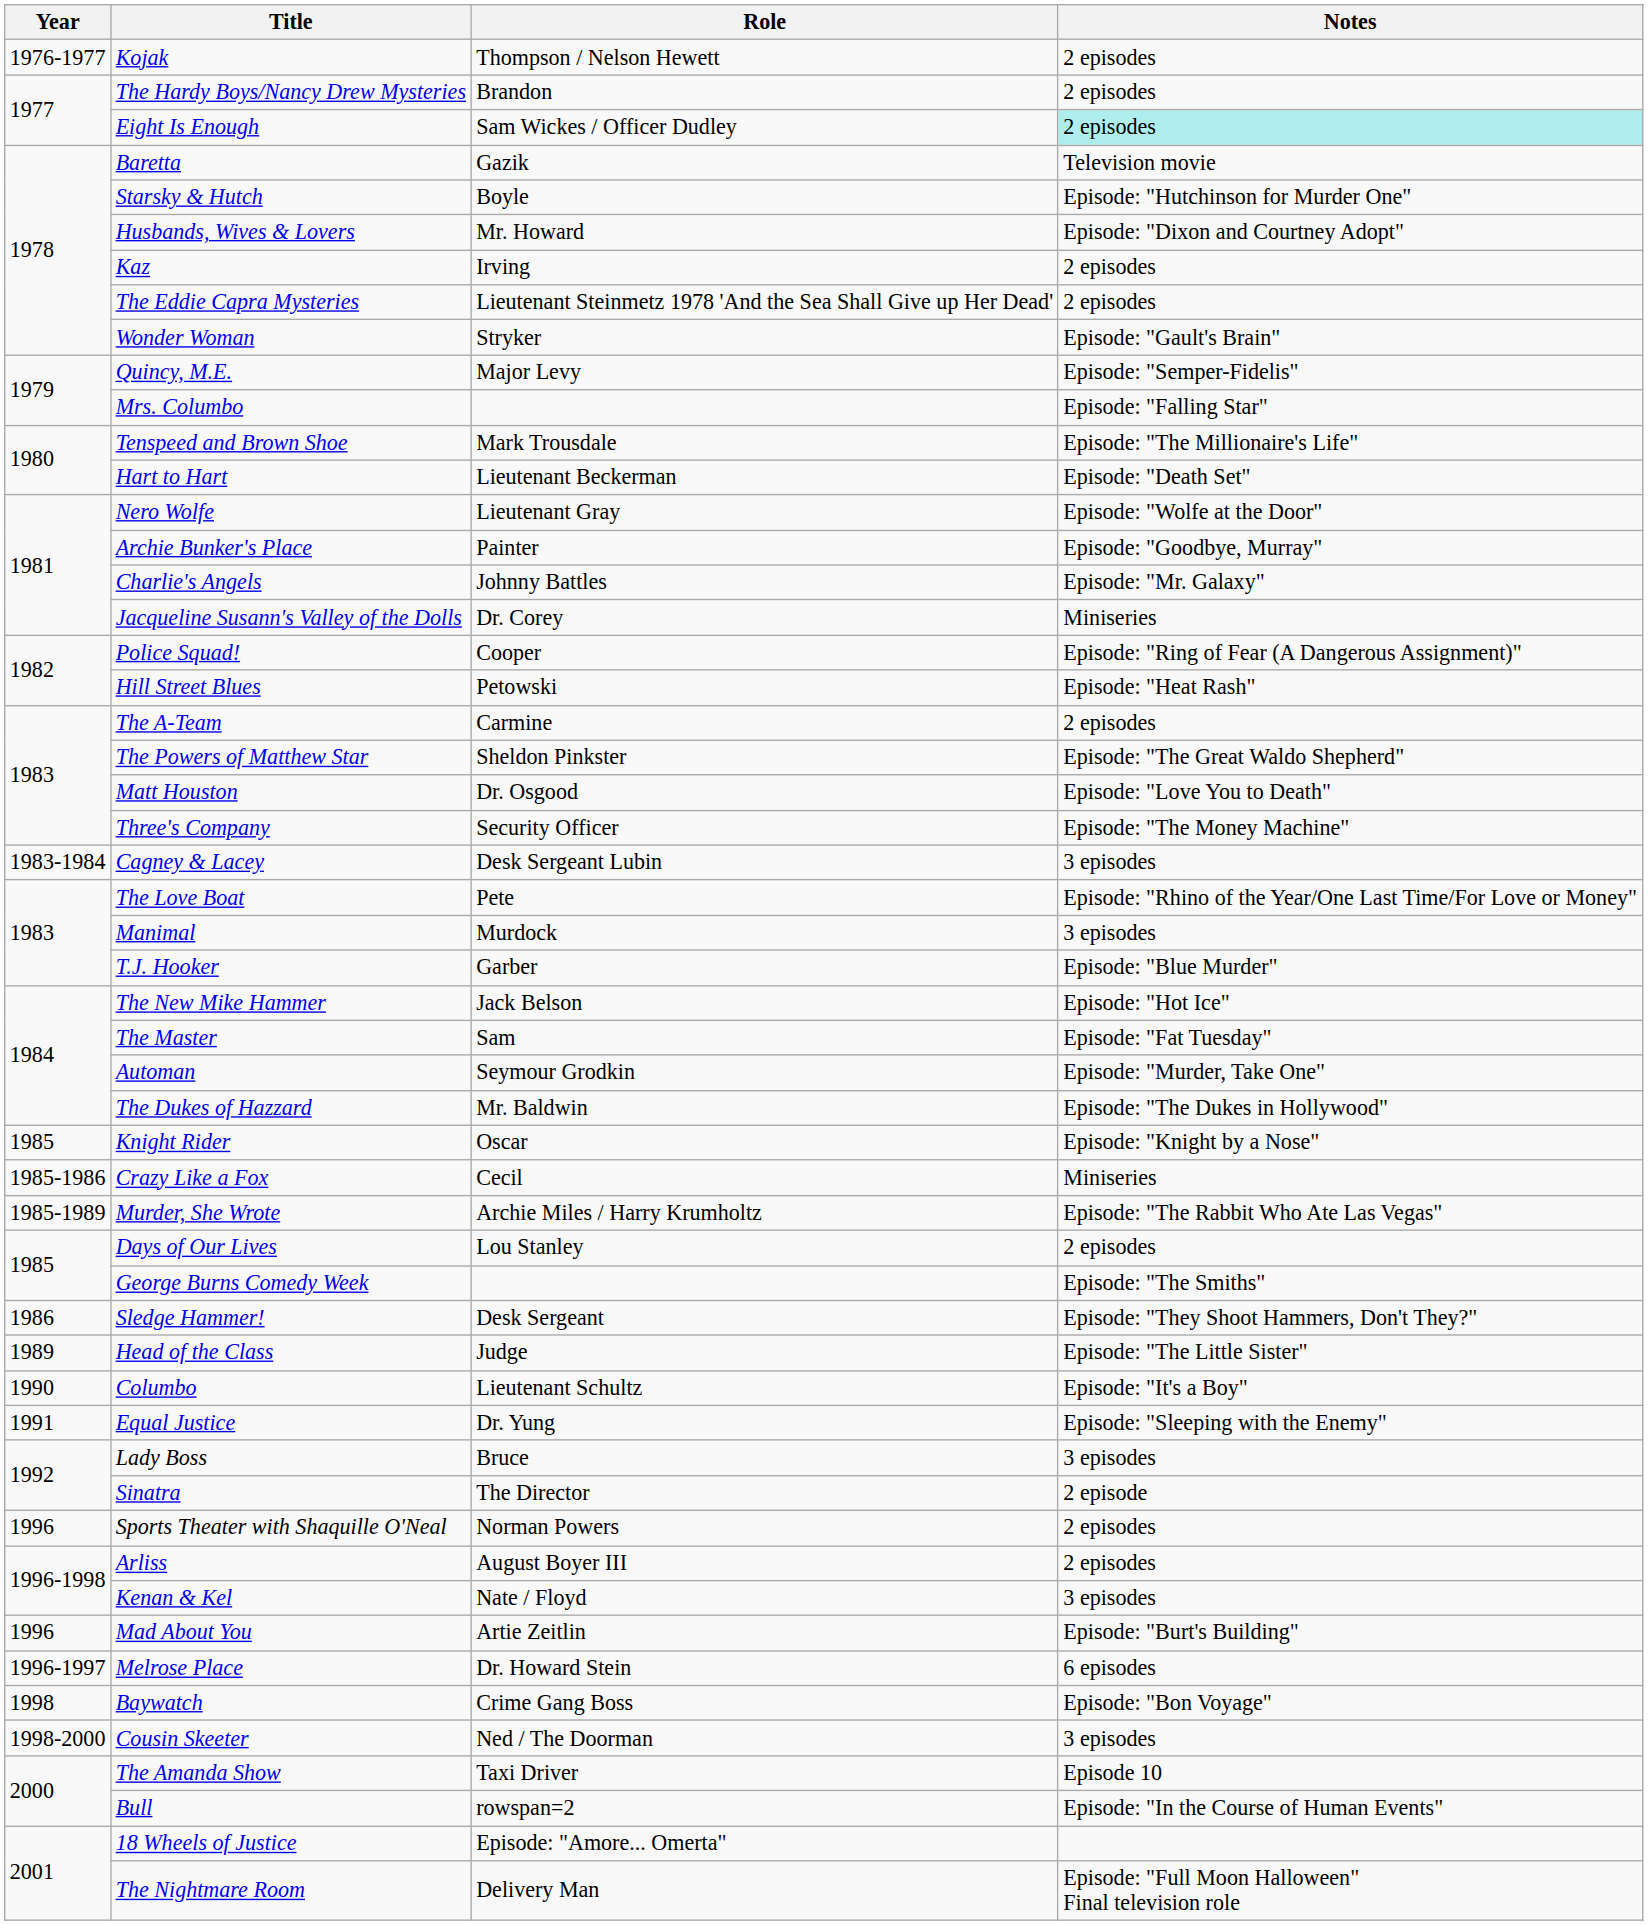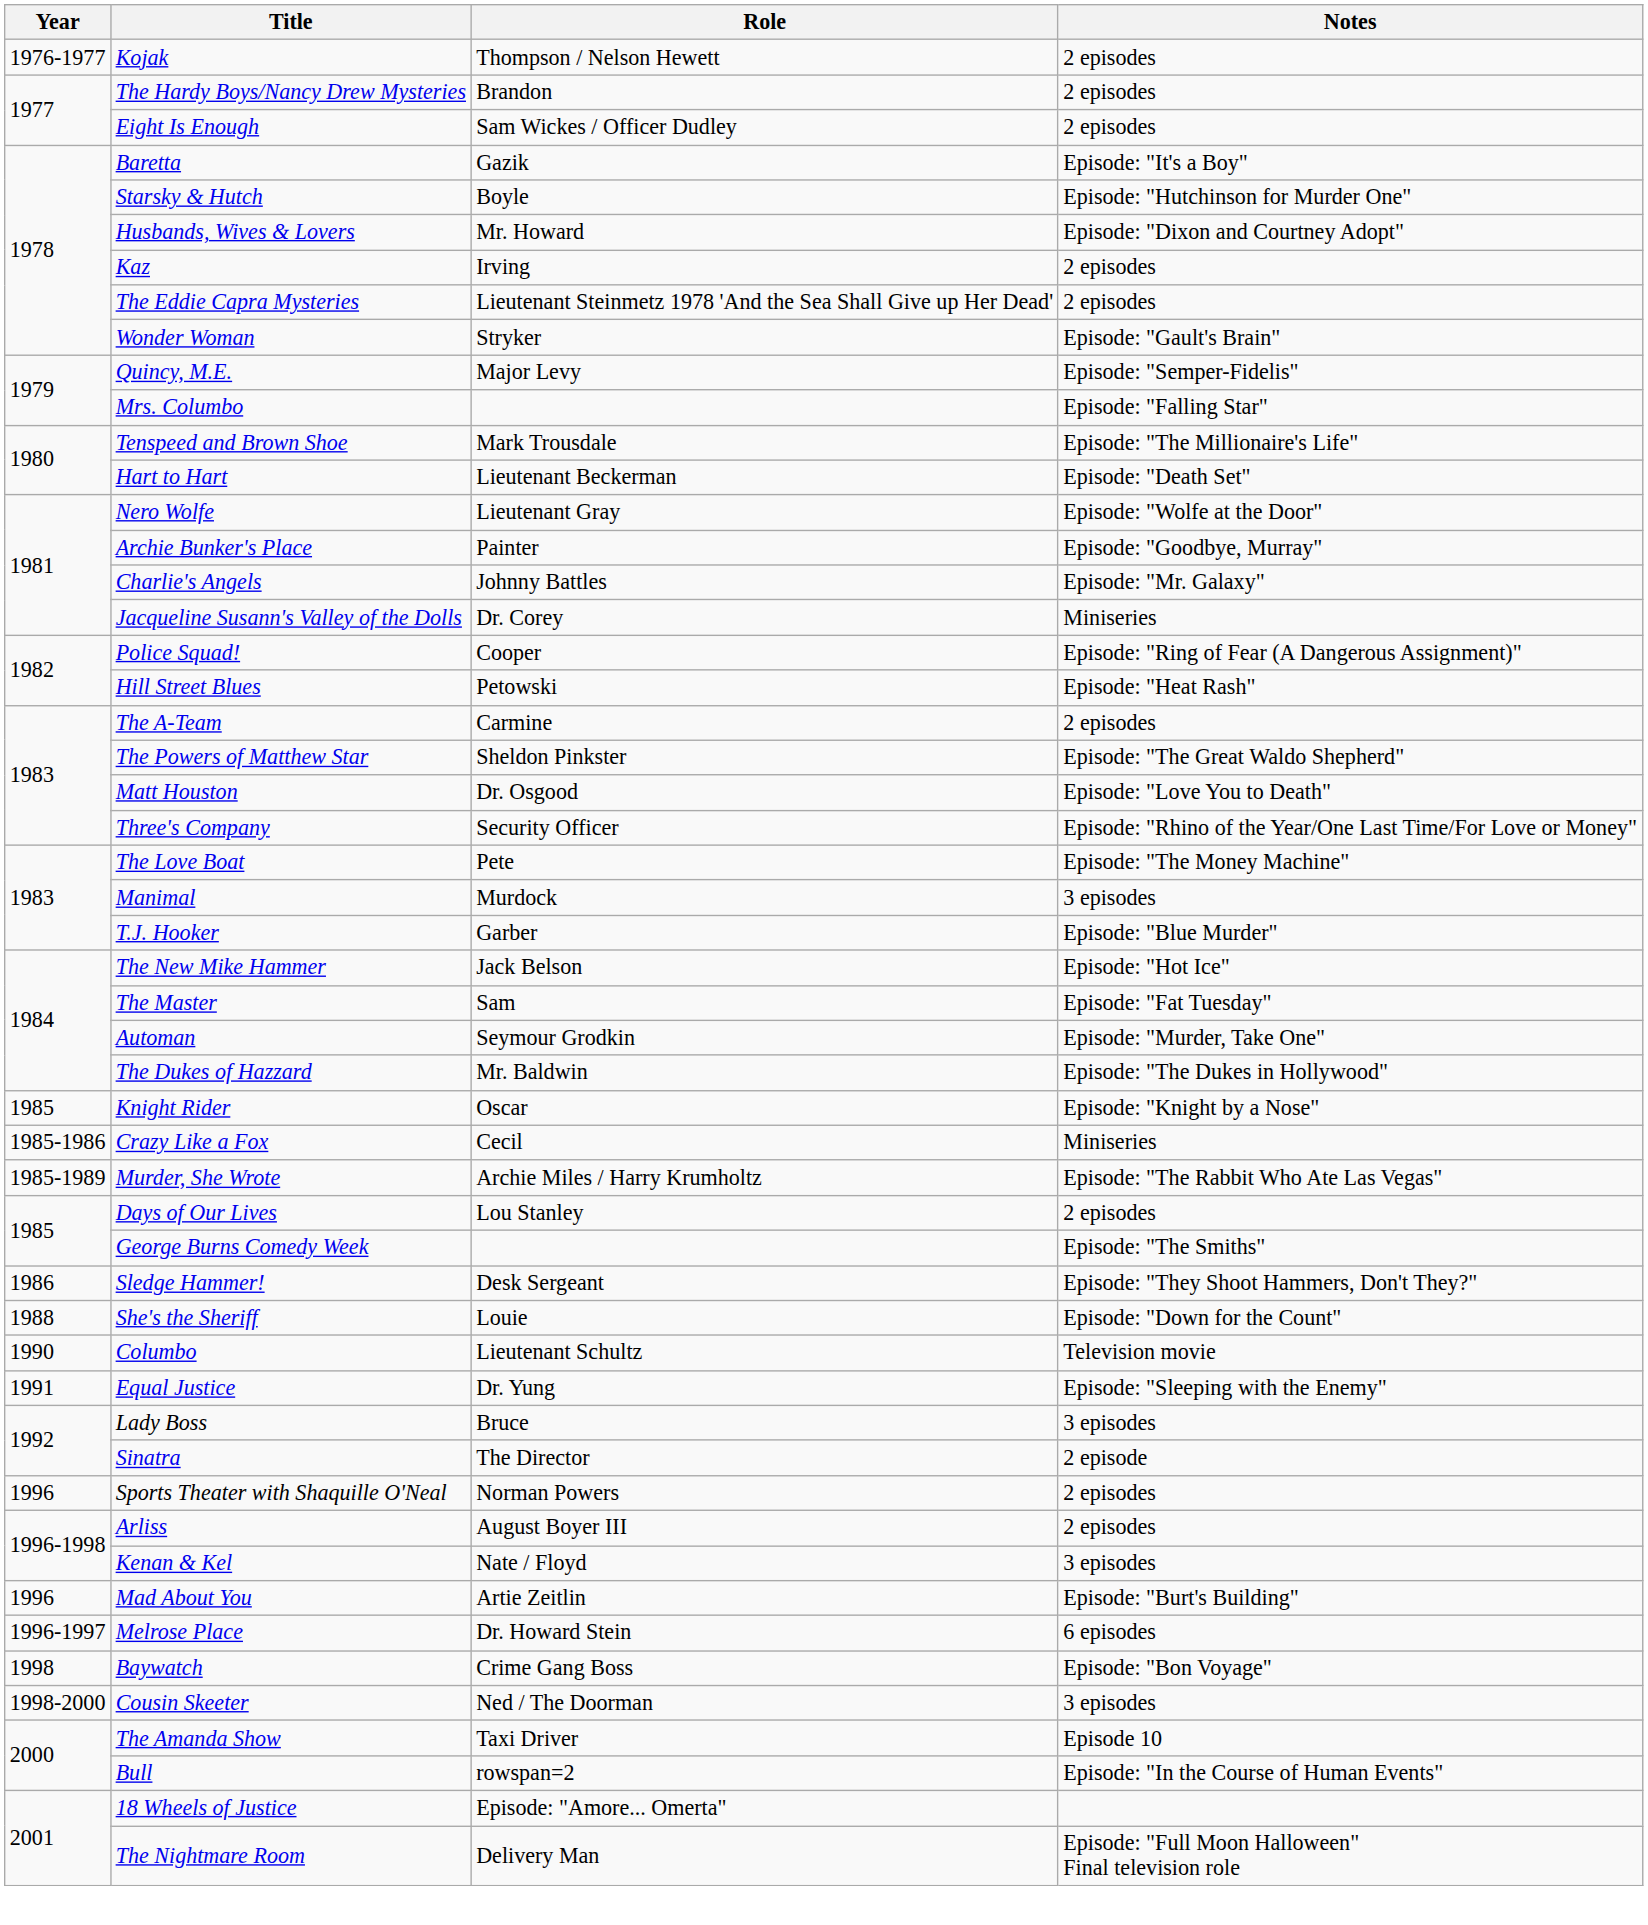(1110, 127) paleturquoise background -> (1110, 127) no background
(1140, 162) Television movie -> (1156, 162) Episode: "It's a Boy"
(1206, 827) Episode: "The Money Machine" -> (1350, 827) Episode: "Rhino of the Year/One Last Time/For Love or Money"
- row: (190, 862)
(1350, 897) Episode: "Rhino of the Year/One Last Time/For Love or Money" -> (1206, 862) Episode: "The Money Machine"
+ row: (187, 1317)
- row: (194, 1352)
(1156, 1387) Episode: "It's a Boy" -> (1140, 1352) Television movie
